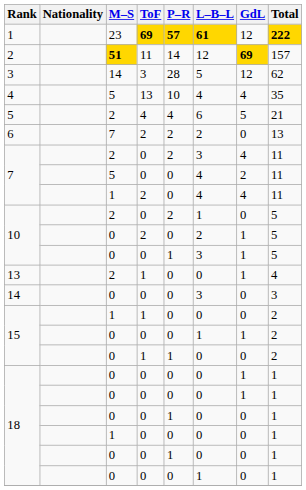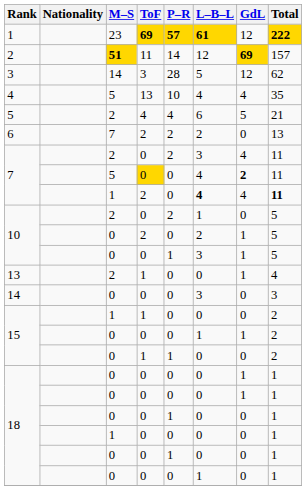(143, 174) no background -> (143, 174) gold background
(243, 174) normal -> (243, 174) bold
(199, 194) normal -> (199, 194) bold
(277, 194) normal -> (277, 194) bold
